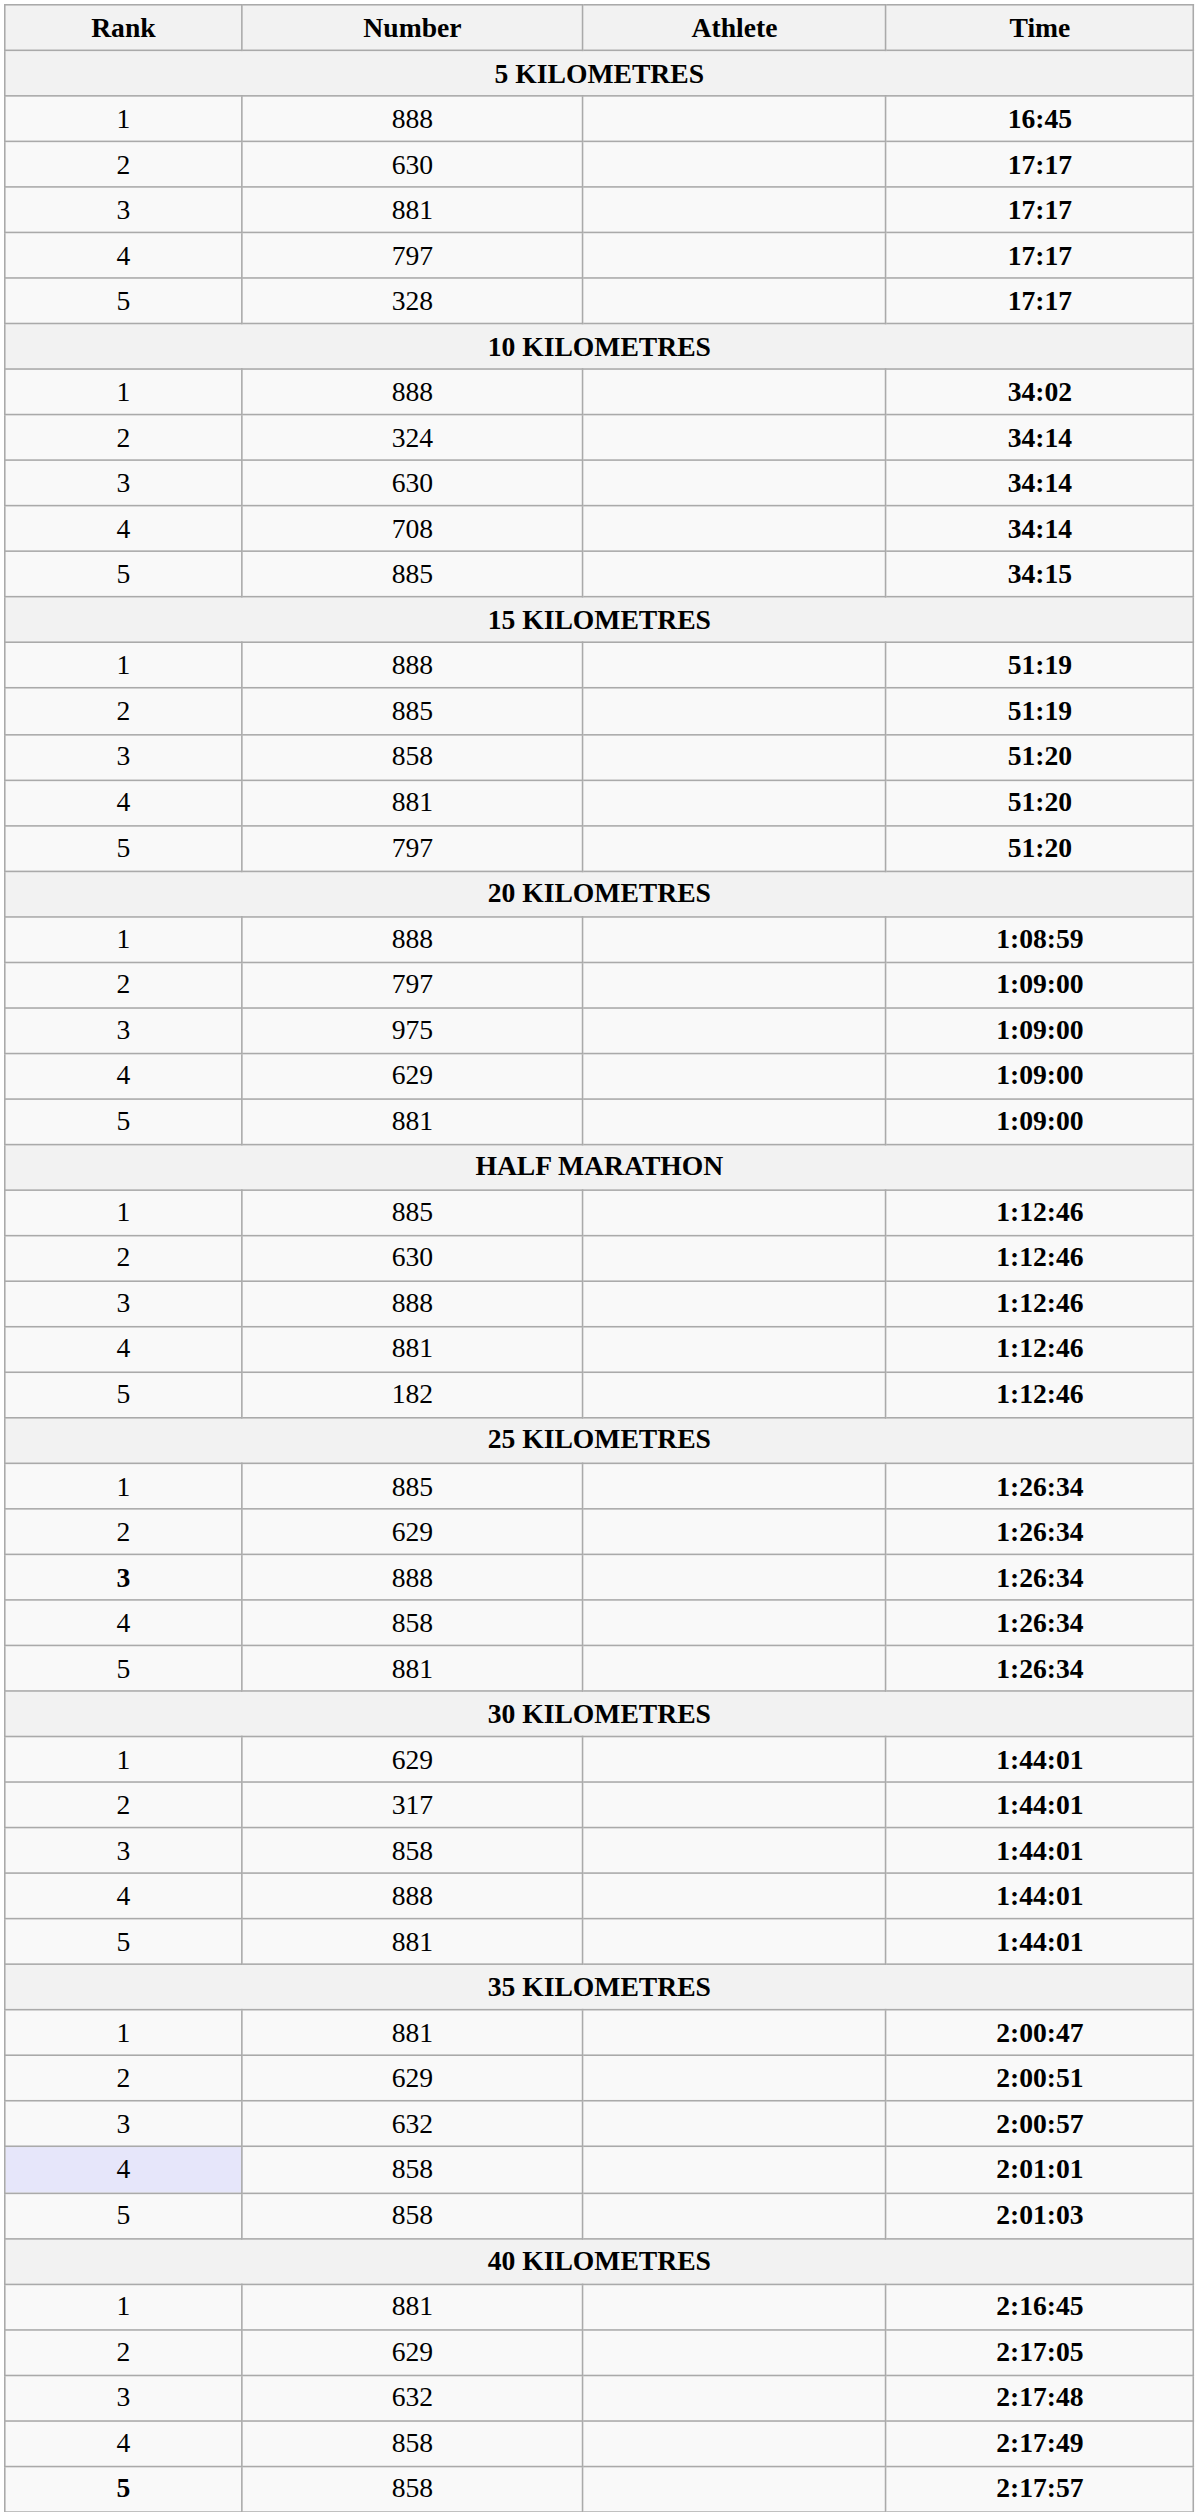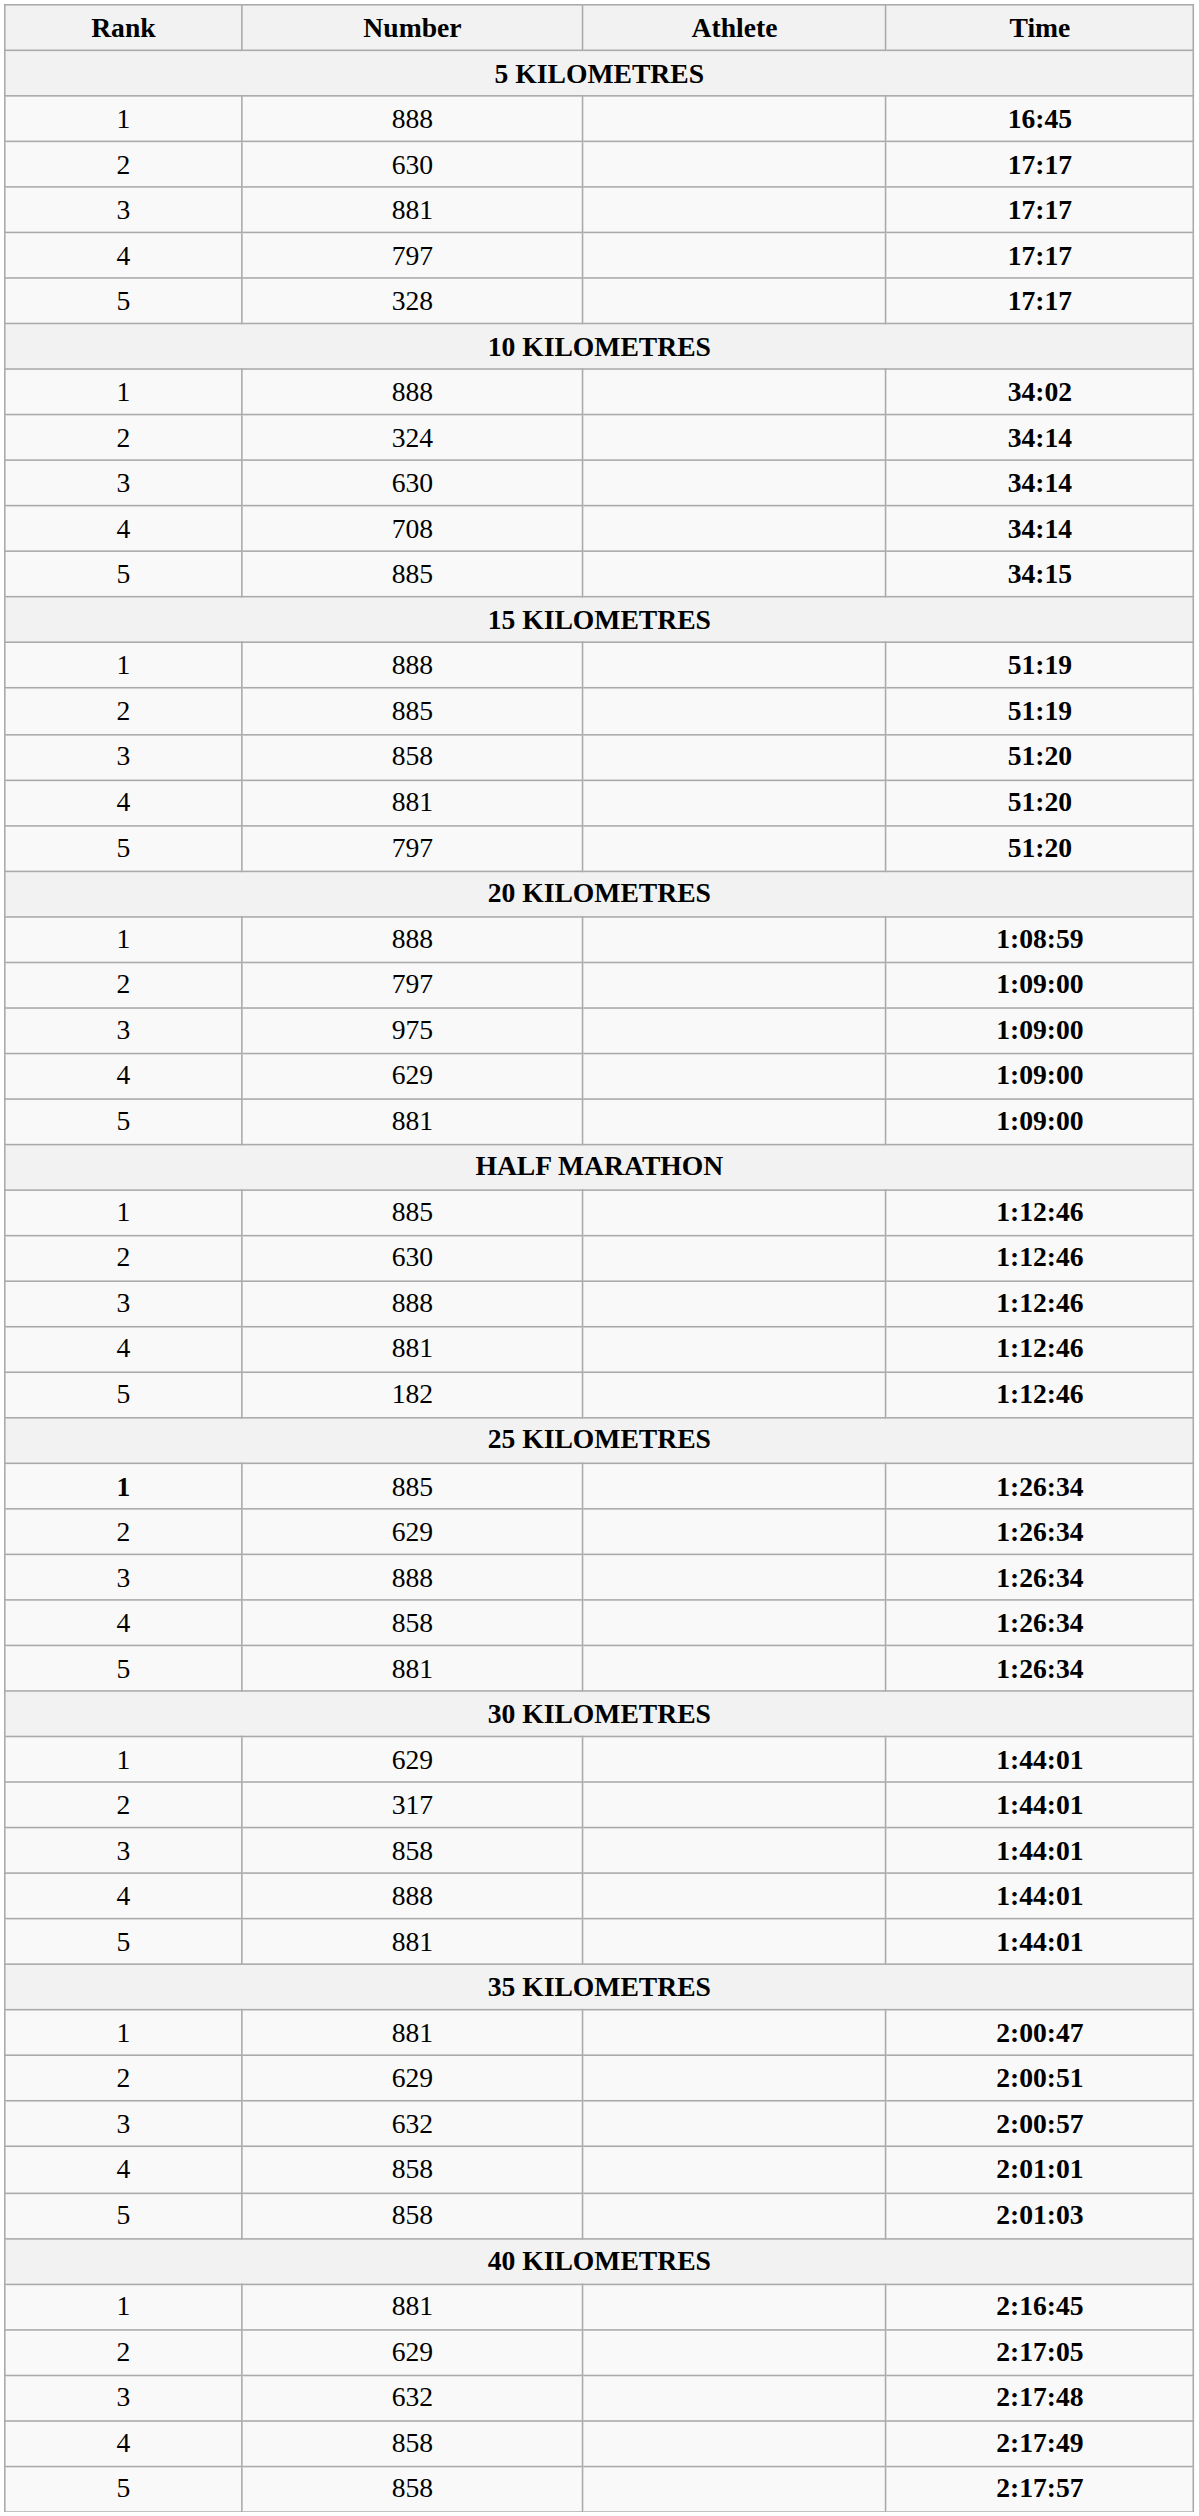(123, 1485) normal -> (123, 1485) bold
(123, 1576) bold -> (123, 1576) normal
(123, 2169) lavender background -> (123, 2169) no background
(123, 2488) bold -> (123, 2488) normal
